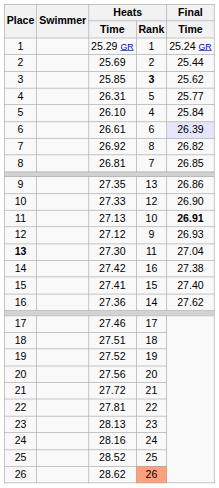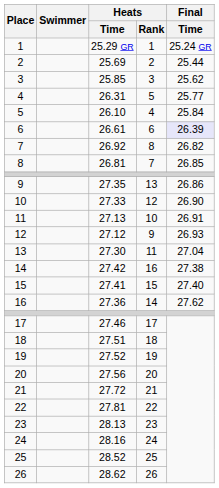(151, 79) bold -> (151, 79) normal
(190, 218) bold -> (190, 218) normal
(21, 252) bold -> (21, 252) normal
(151, 474) lightsalmon background -> (151, 474) no background
